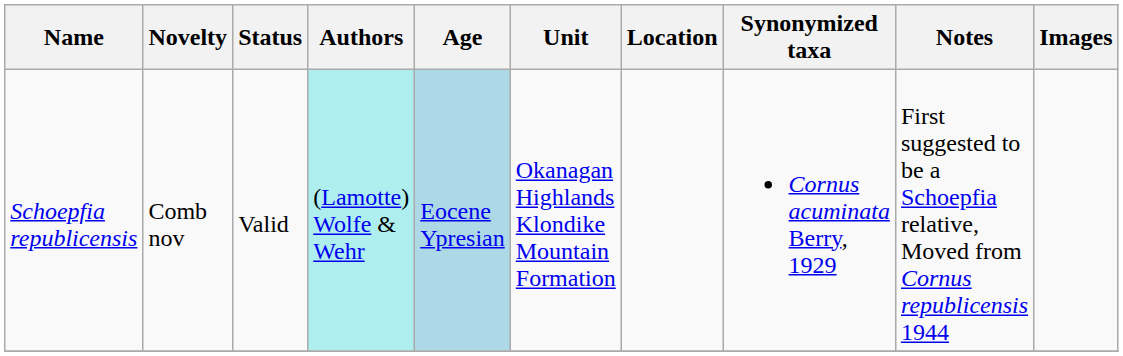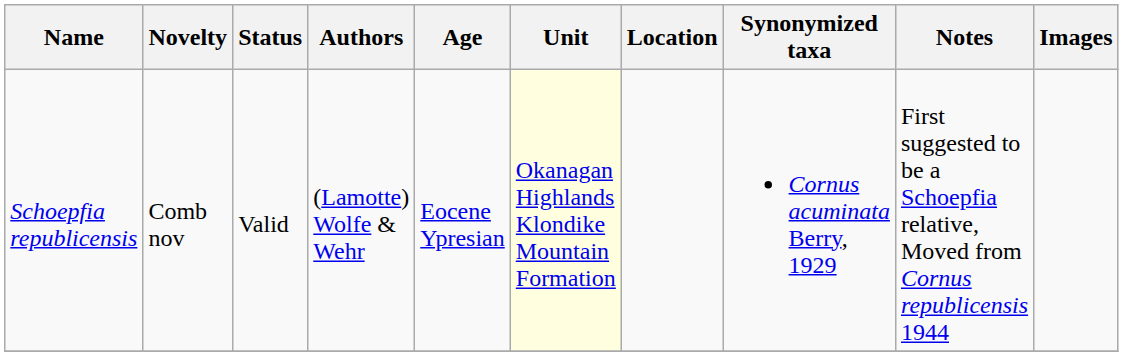(361, 223) paleturquoise background -> (361, 223) no background
(462, 223) lightblue background -> (462, 223) no background
(566, 223) no background -> (566, 223) lightyellow background
